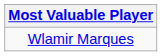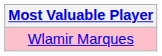(81, 39) no background -> (81, 39) pink background
